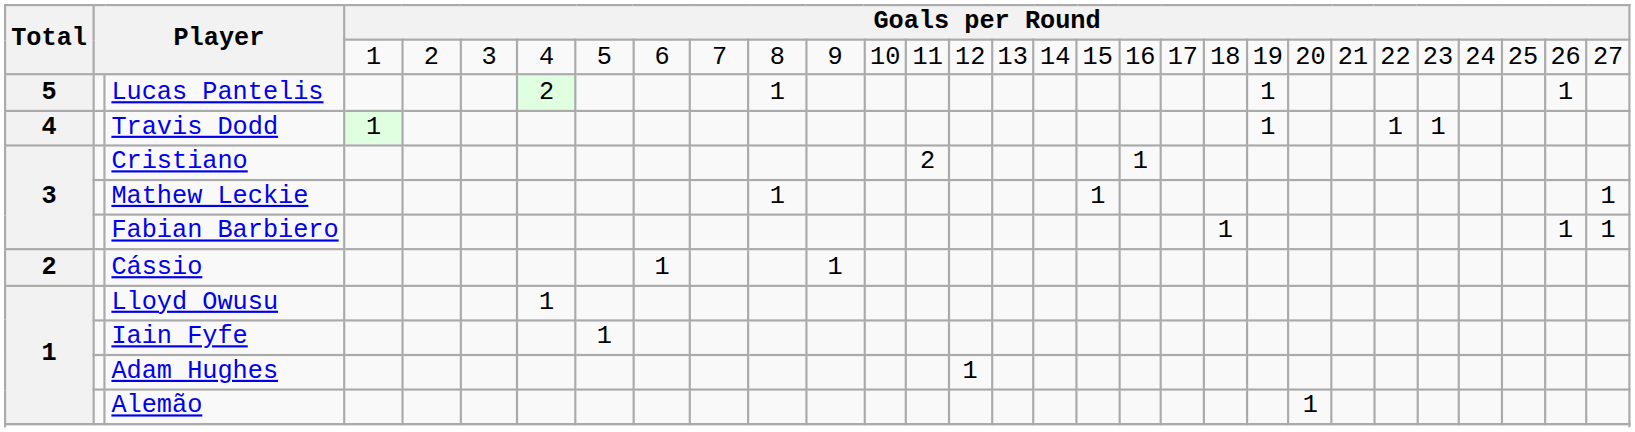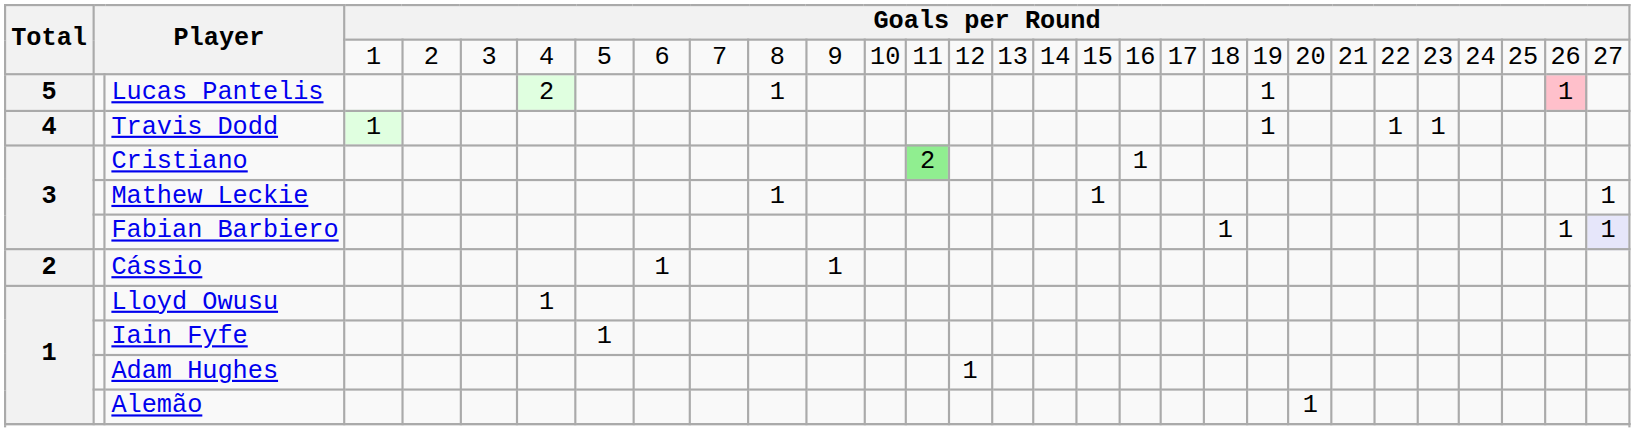(1566, 92) no background -> (1566, 92) pink background
(928, 162) no background -> (928, 162) lightgreen background
(1608, 231) no background -> (1608, 231) lavender background
